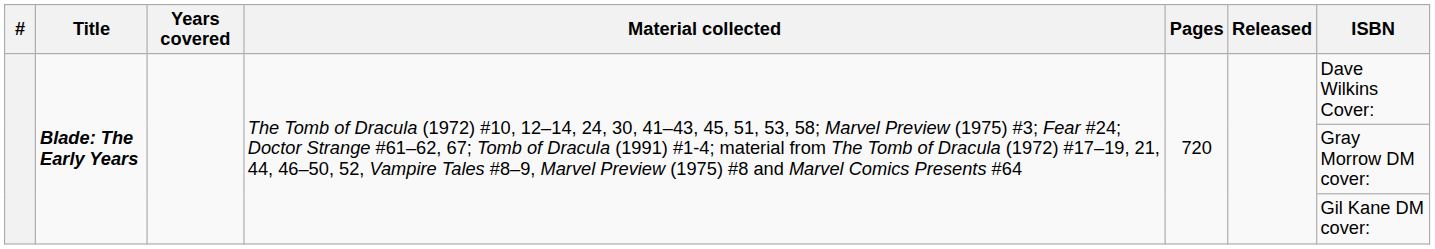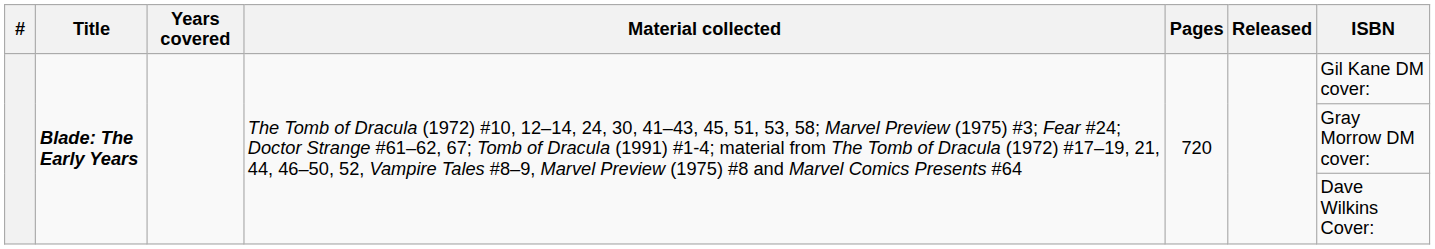(1349, 88) Dave Wilkins Cover: -> (1372, 78) Gil Kane DM cover:
(1372, 218) Gil Kane DM cover: -> (1349, 208) Dave Wilkins Cover:
